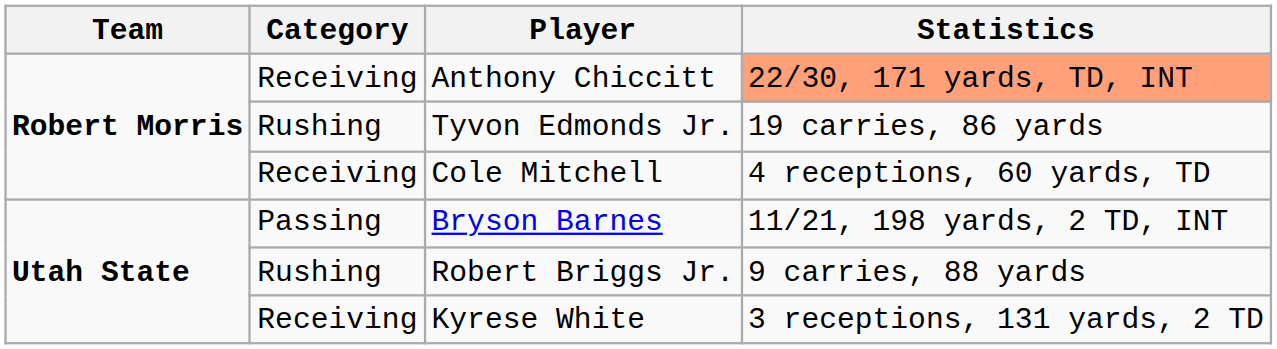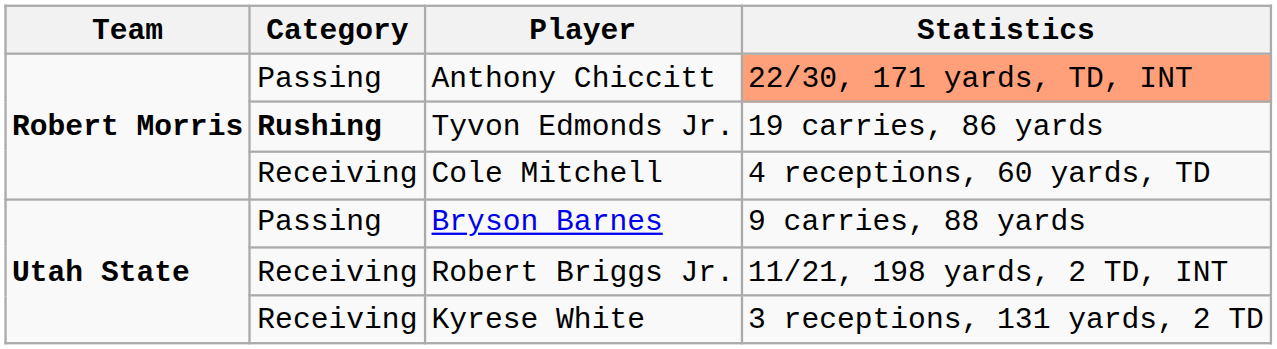(337, 78) Receiving -> (320, 78) Passing
(320, 127) normal -> (320, 127) bold
(988, 223) 11/21, 198 yards, 2 TD, INT -> (917, 223) 9 carries, 88 yards
(320, 271) Rushing -> (337, 271) Receiving
(917, 271) 9 carries, 88 yards -> (988, 271) 11/21, 198 yards, 2 TD, INT
